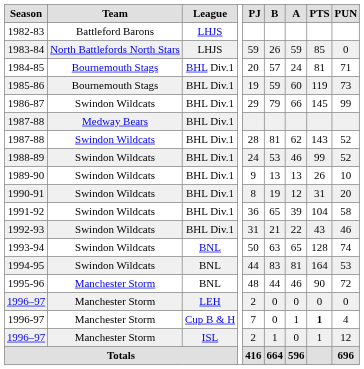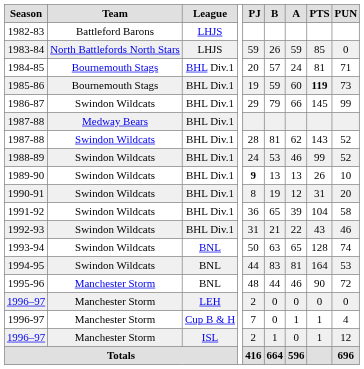(319, 85) normal -> (319, 85) bold
(253, 175) normal -> (253, 175) bold
(319, 319) bold -> (319, 319) normal
